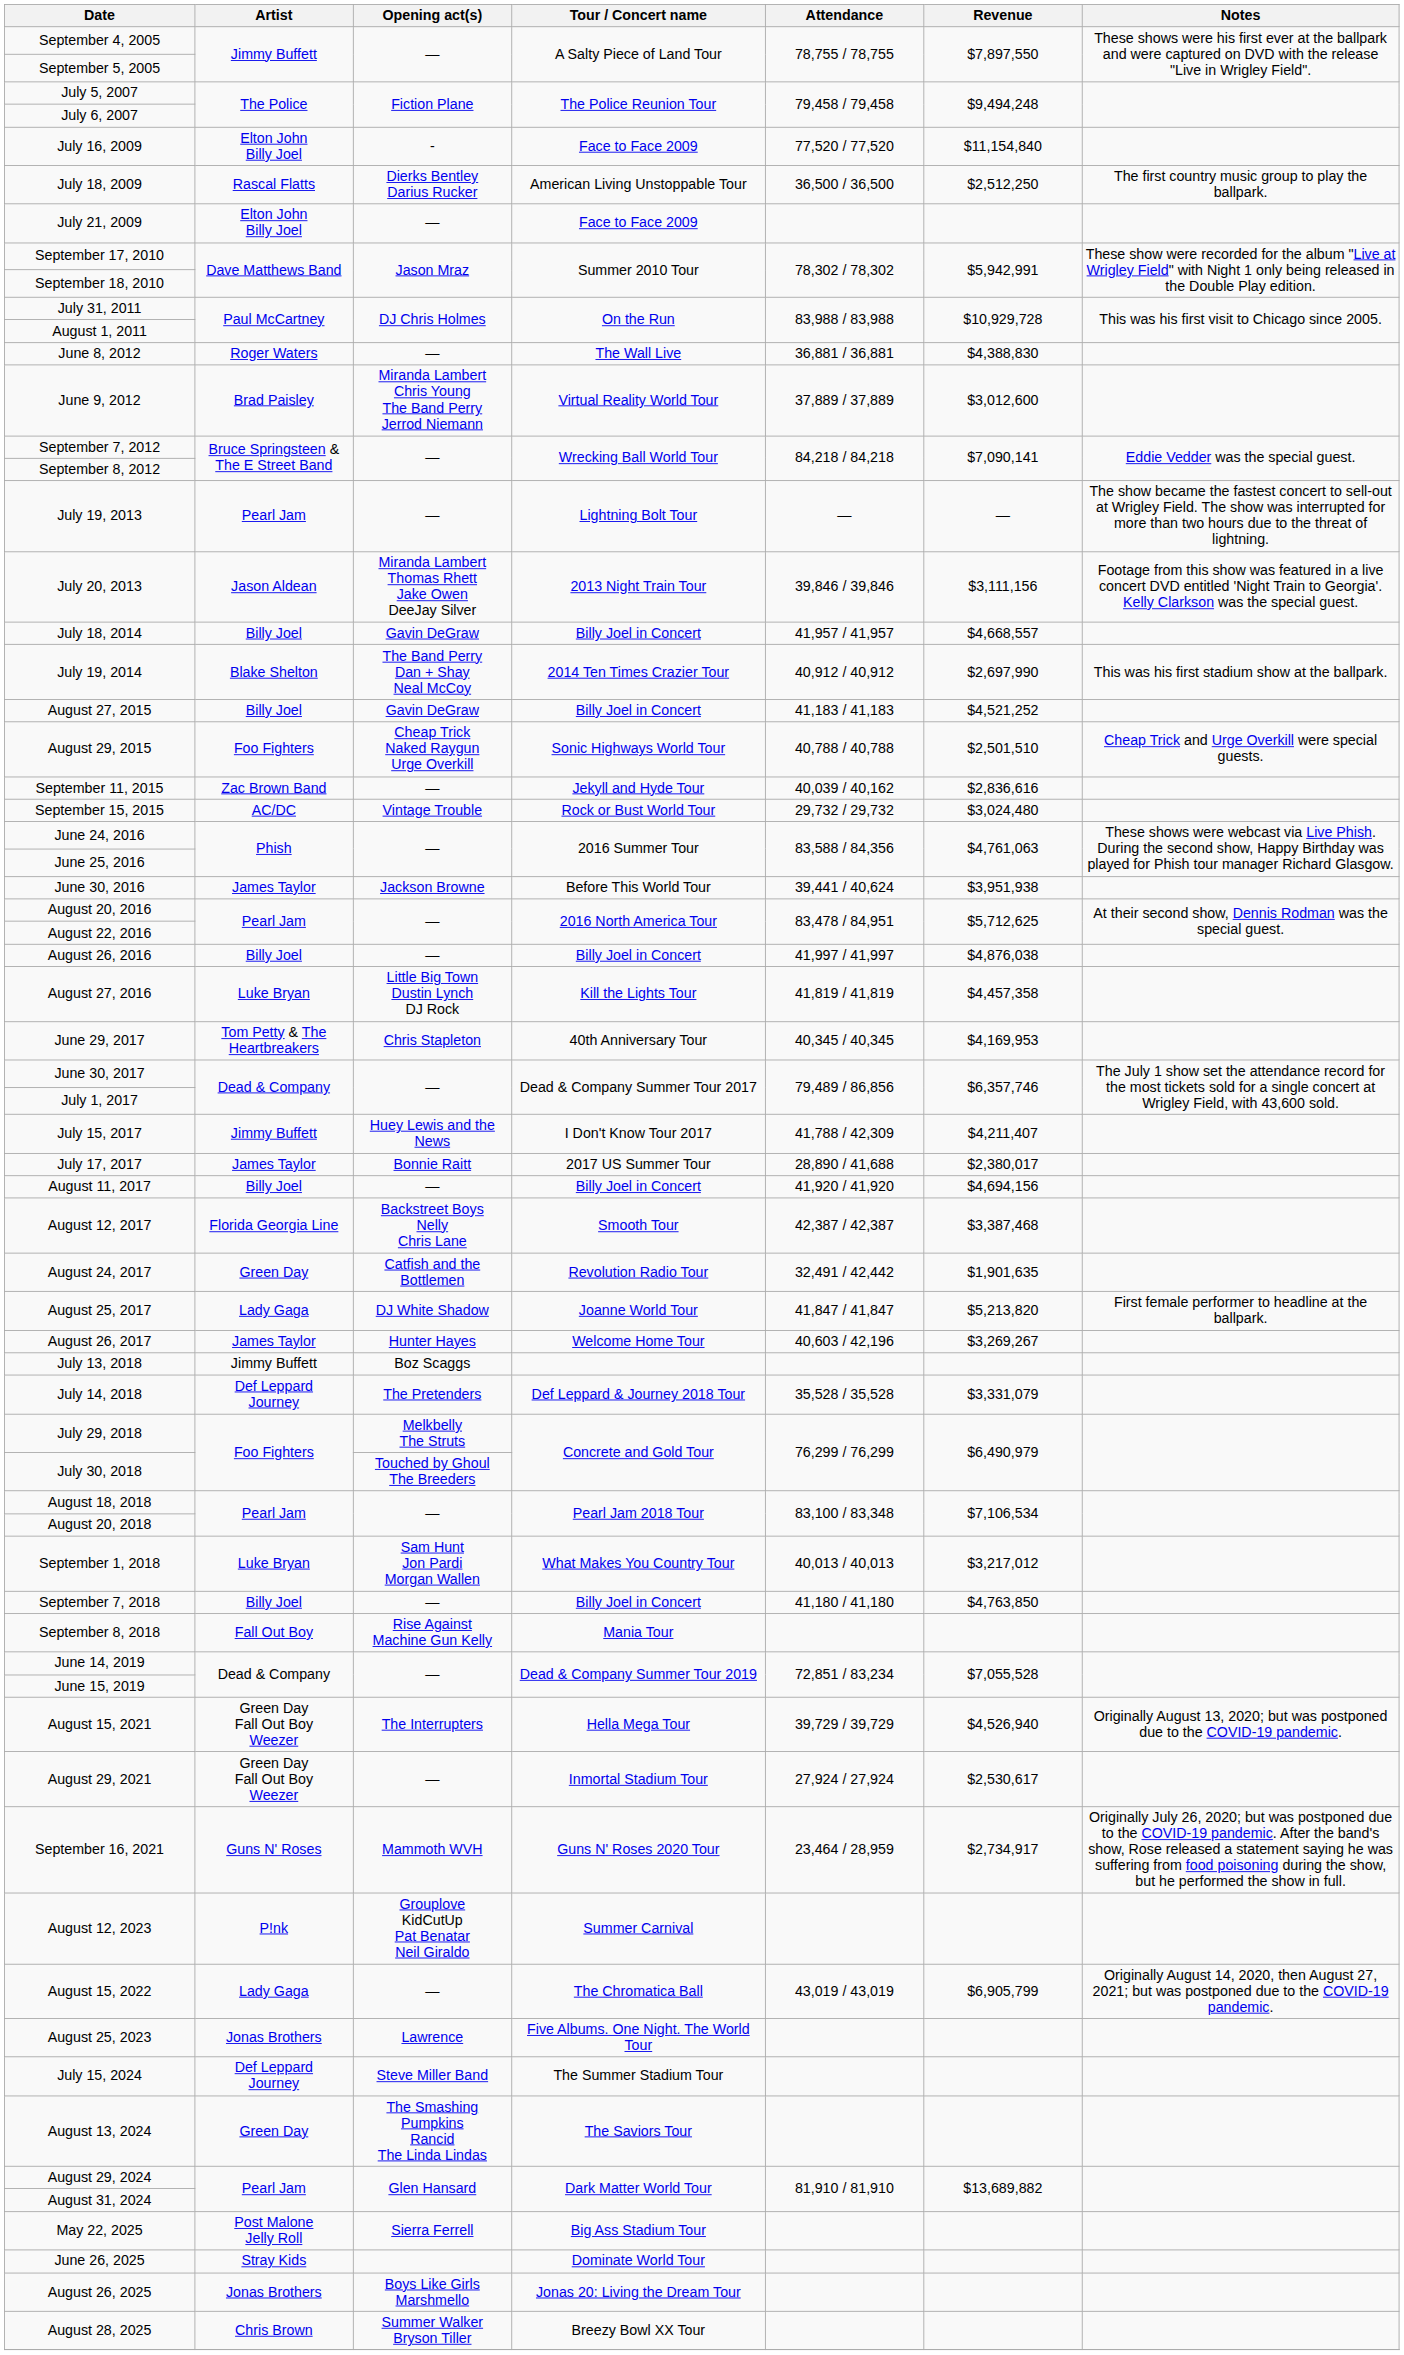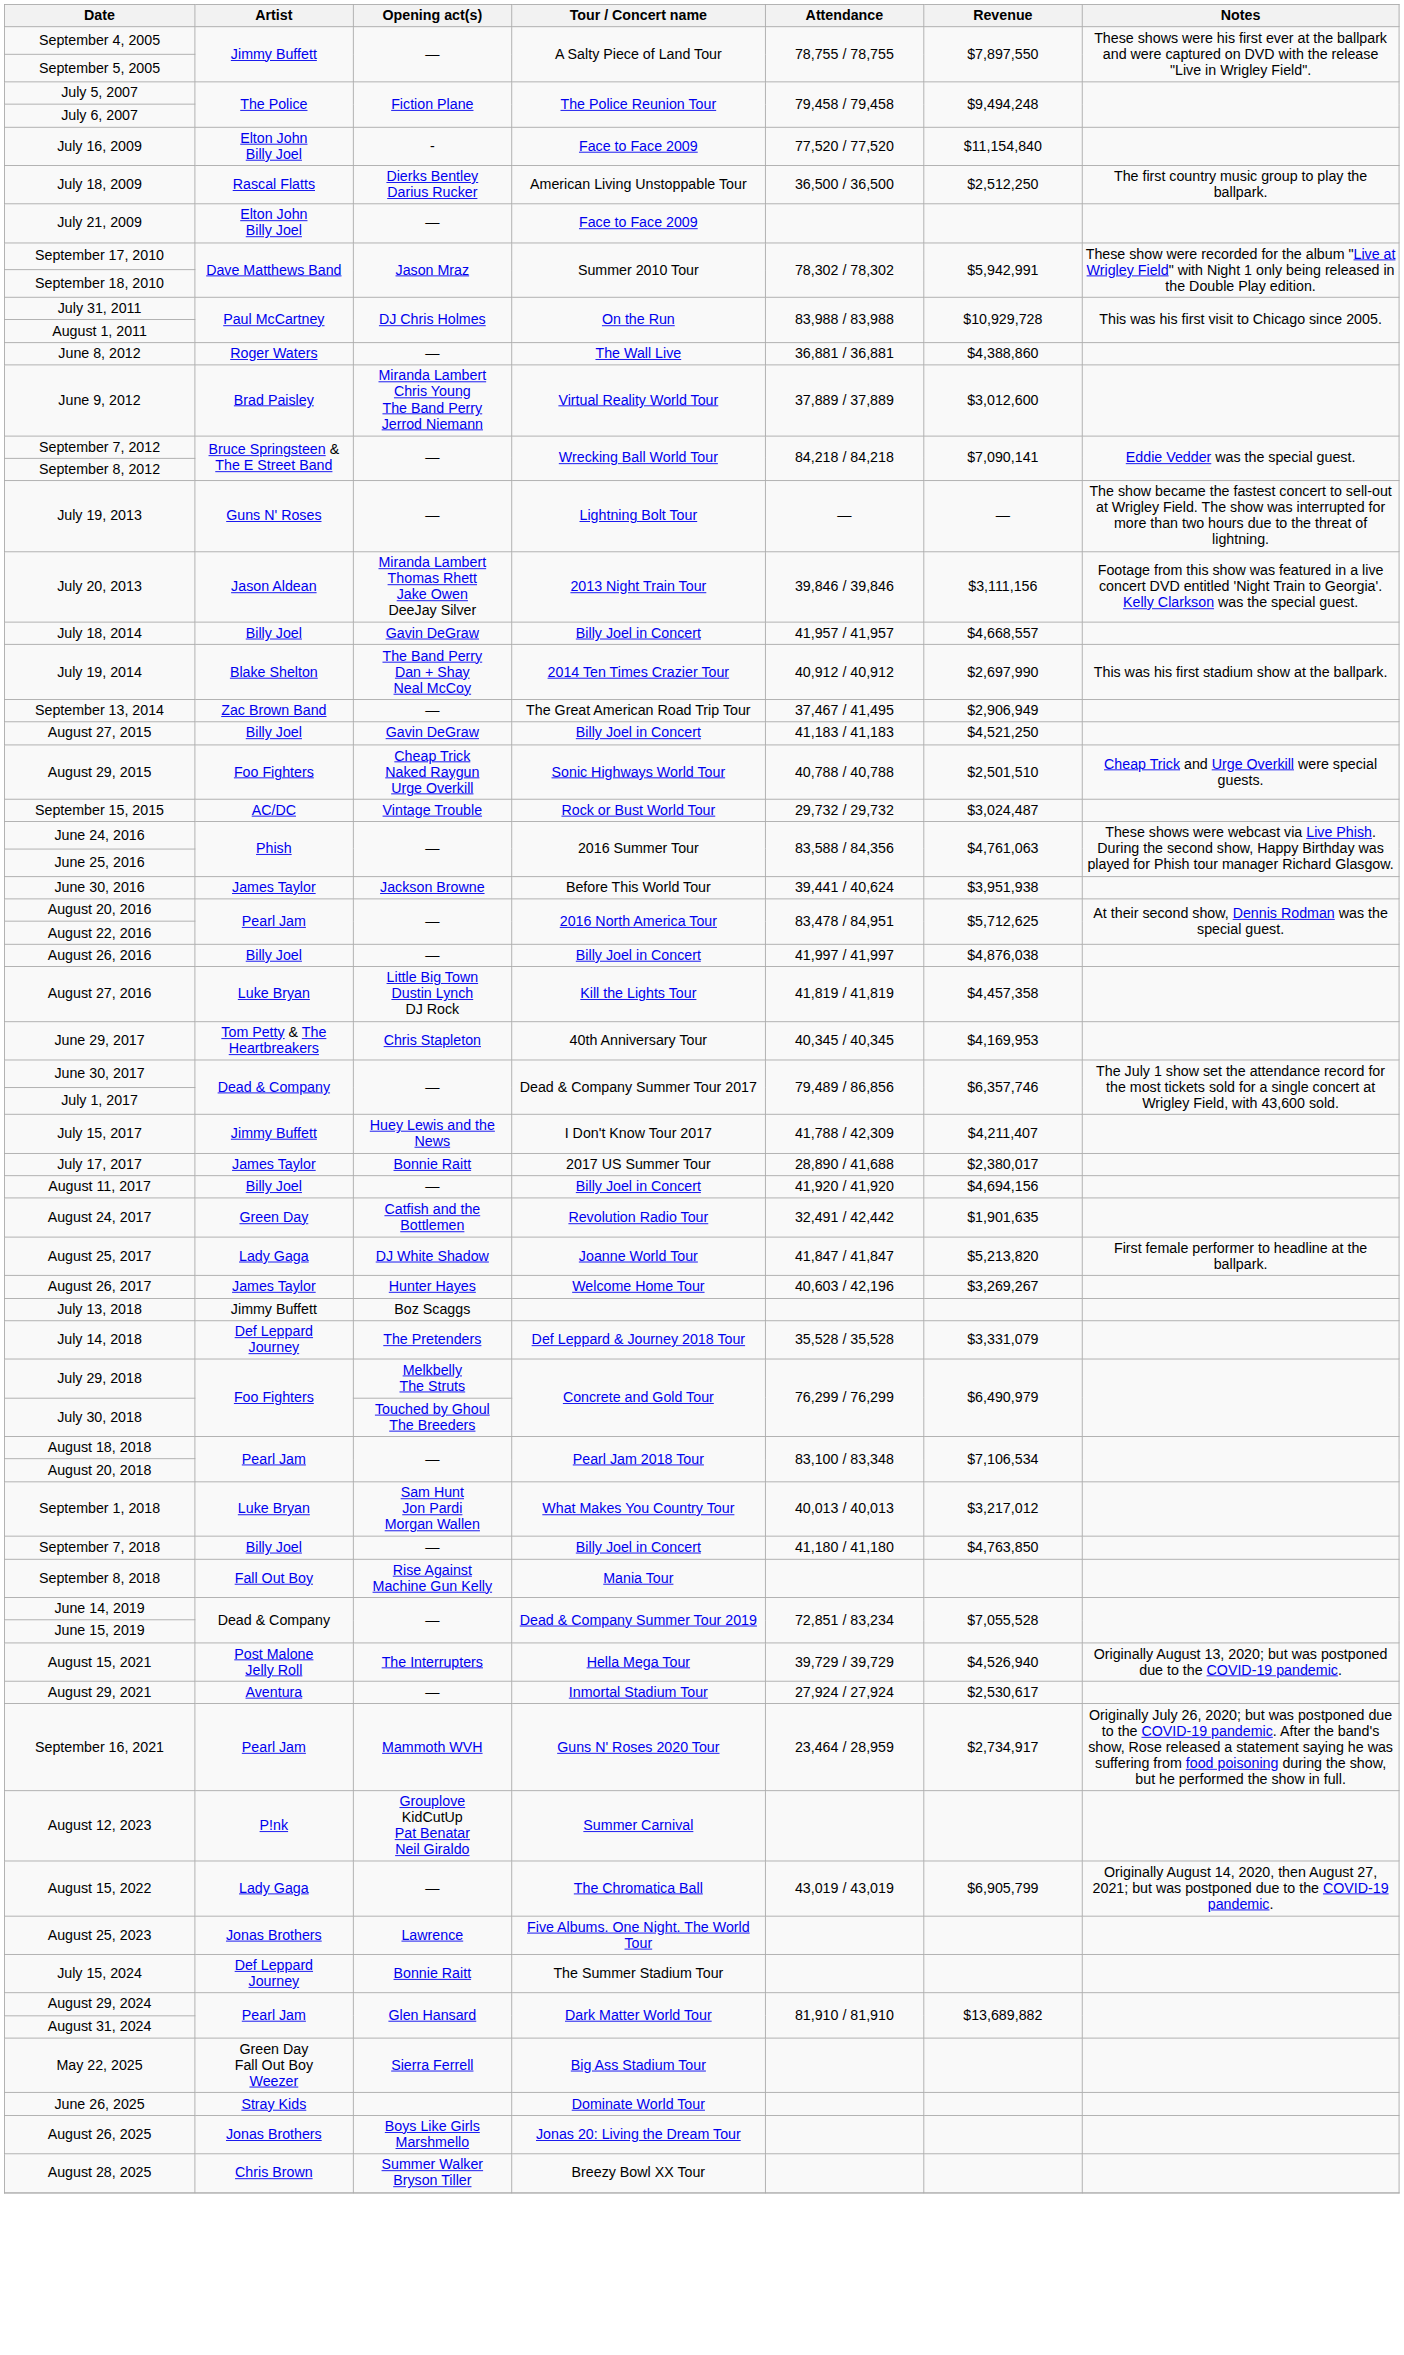(1003, 353) $4,388,830 -> (1003, 353) $4,388,860
(274, 516) Pearl Jam -> (274, 516) Guns N' Roses
+ row: (100, 710)
(1003, 710) $4,521,252 -> (1003, 733) $4,521,250
- row: (100, 787)
(1003, 810) $3,024,480 -> (1003, 810) $3,024,487
- row: (100, 1225)
(274, 1724) Green Day Fall Out Boy Weezer -> (274, 1661) Post Malone Jelly Roll
(274, 1779) Green Day Fall Out Boy Weezer -> (274, 1692) Aventura
(274, 1849) Guns N' Roses -> (274, 1747) Pearl Jam
(432, 2076) Steve Miller Band -> (432, 1973) Bonnie Raitt
- row: (100, 2130)
(274, 2230) Post Malone Jelly Roll -> (274, 2065) Green Day Fall Out Boy Weezer
